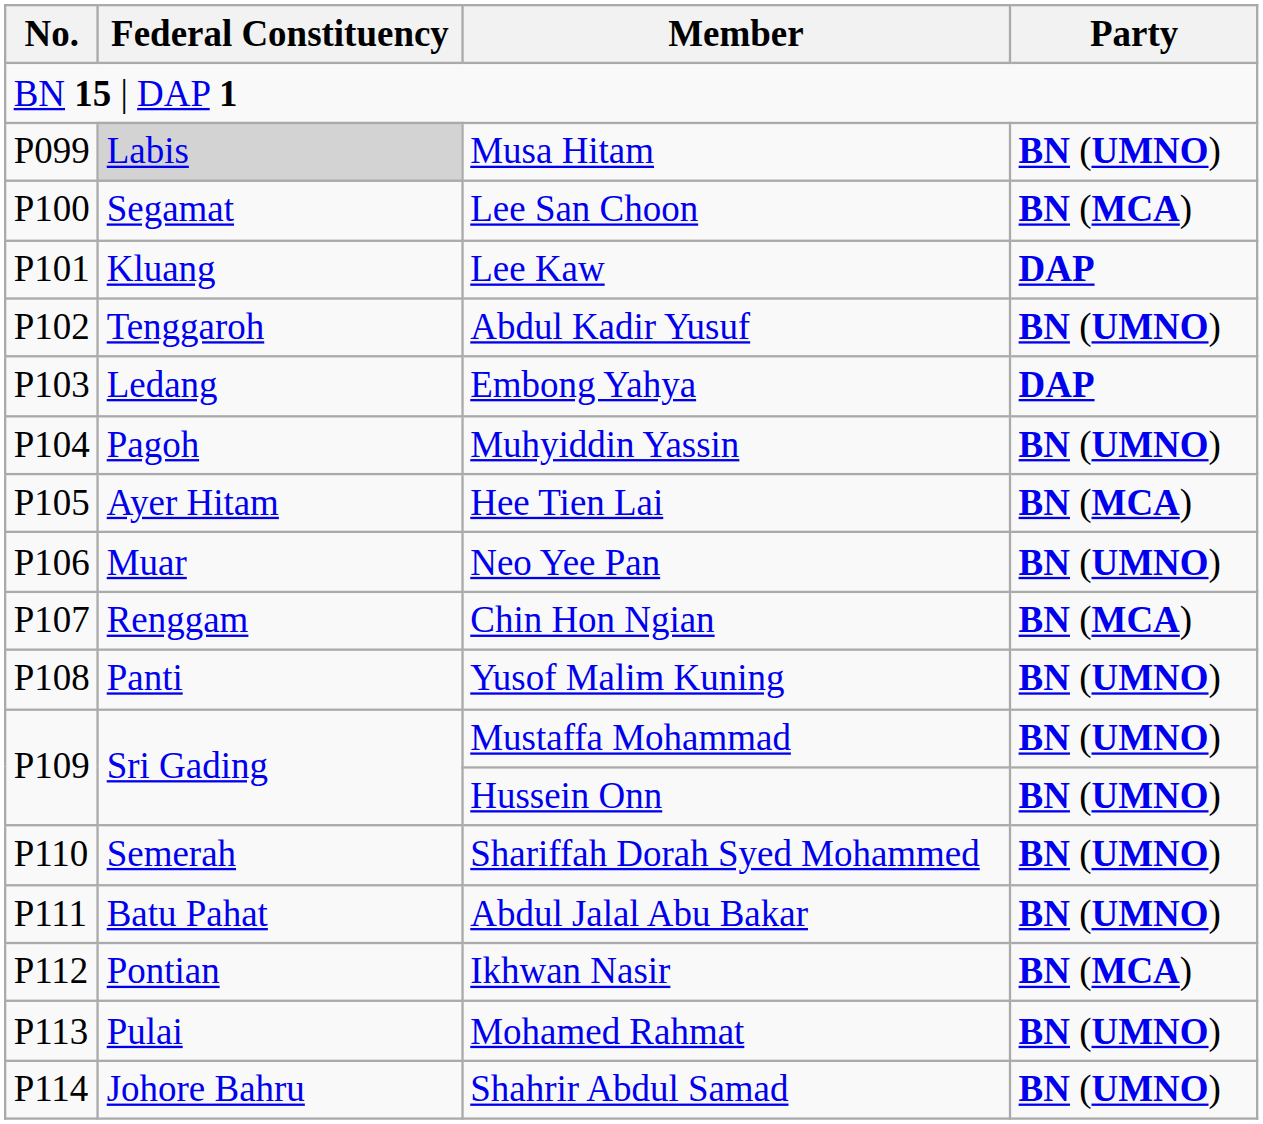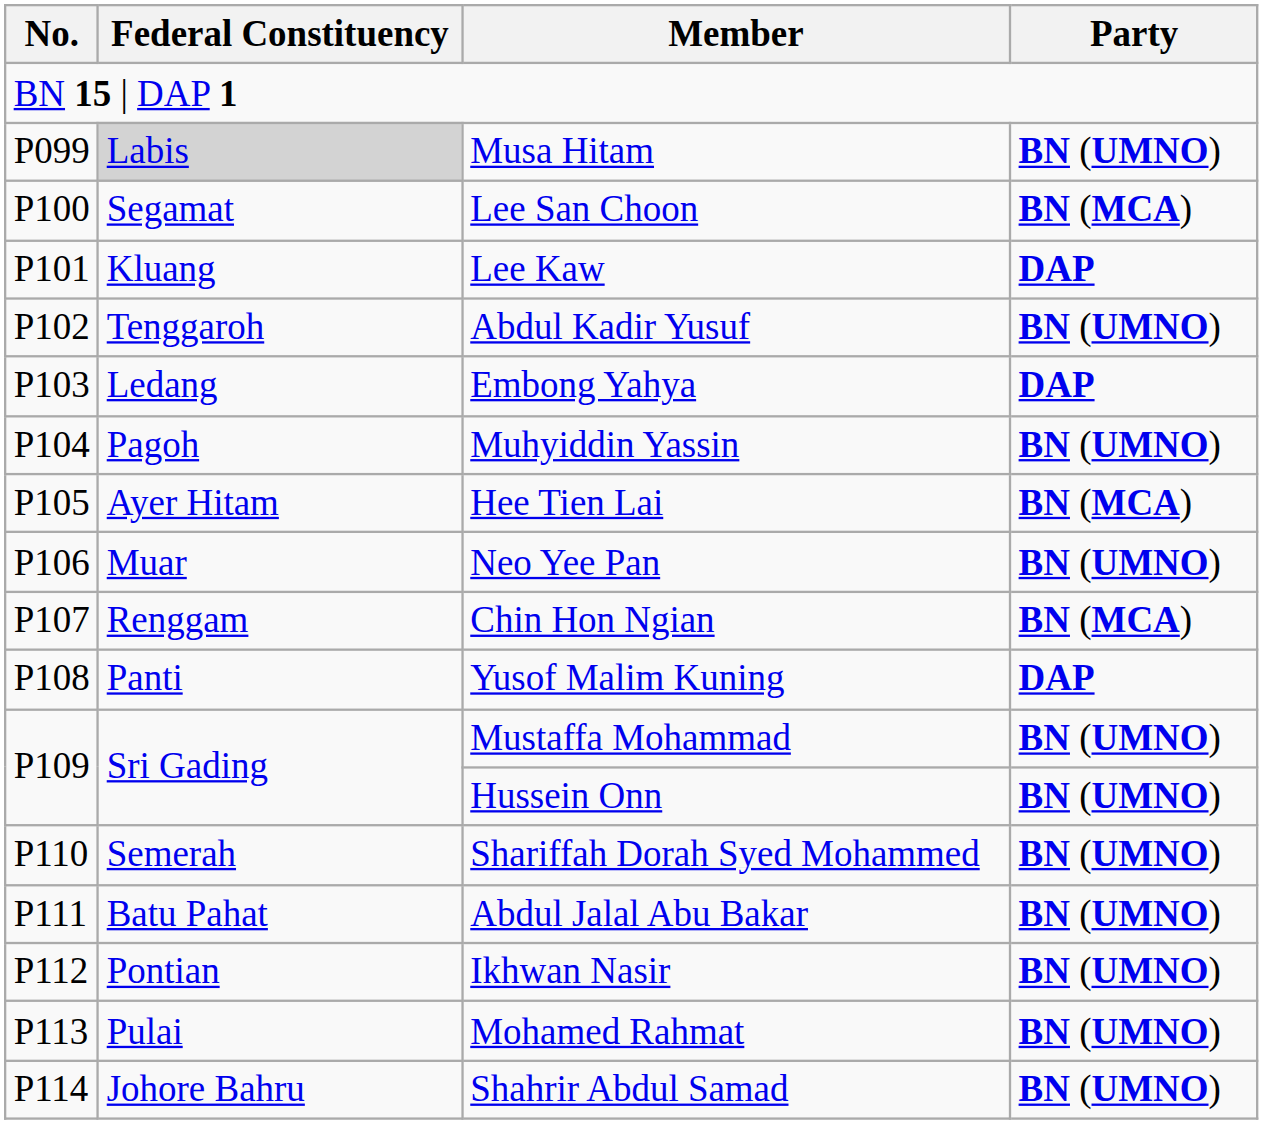(1120, 678) BN (UMNO) -> (1057, 678) DAP
(1105, 971) BN (MCA) -> (1120, 971) BN (UMNO)
